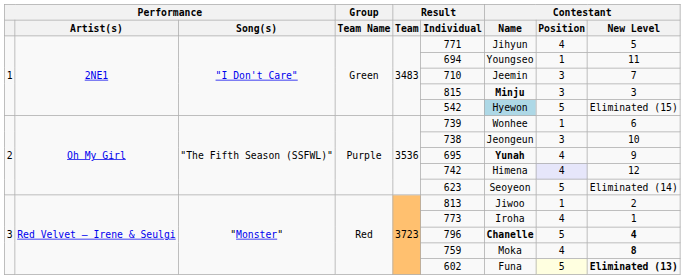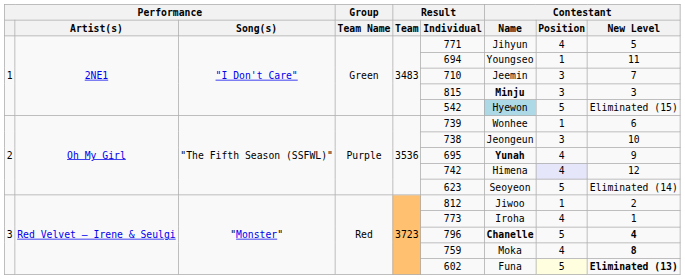(453, 203) 813 -> (453, 203) 812
